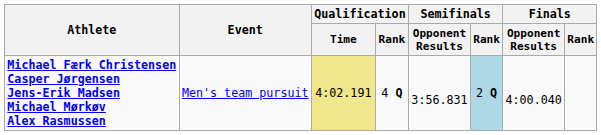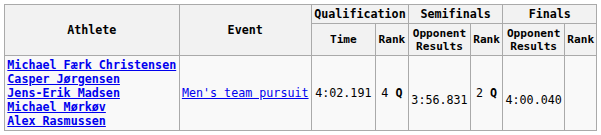(343, 93) khaki background -> (343, 93) no background
(487, 93) lightblue background -> (487, 93) no background
